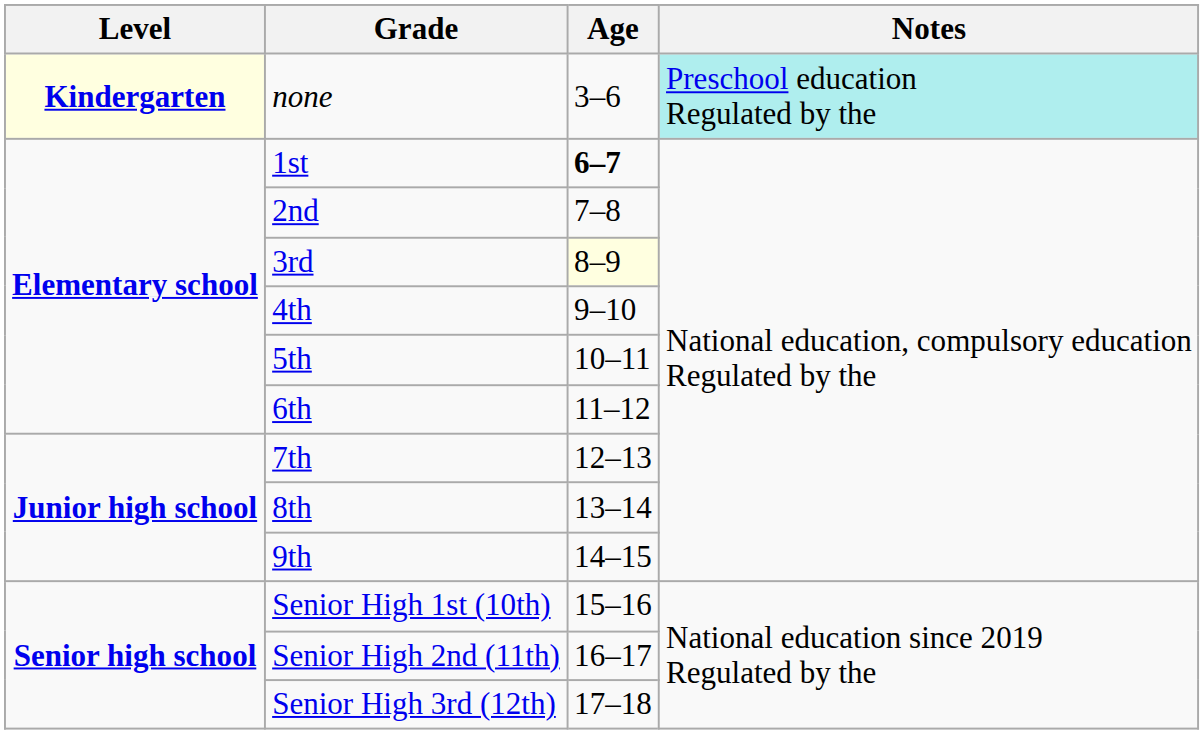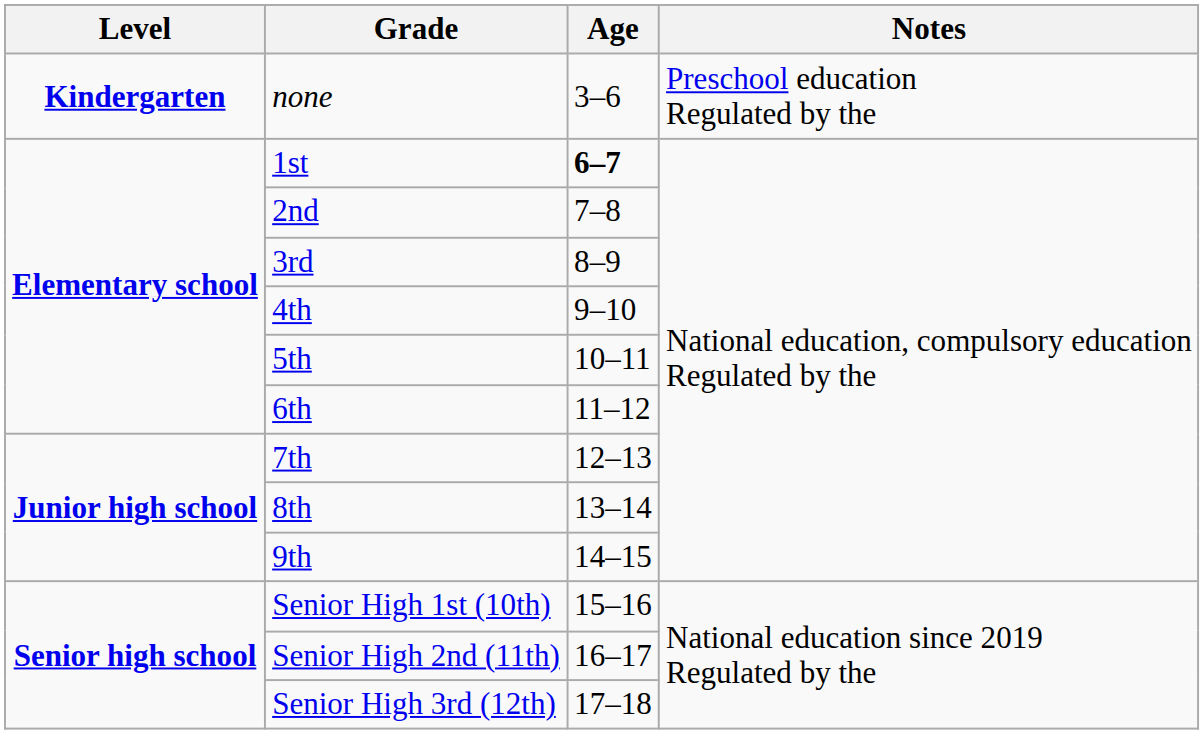(135, 95) lightyellow background -> (135, 95) no background
(791, 95) paleturquoise background -> (791, 95) no background
(597, 260) lightyellow background -> (597, 260) no background
